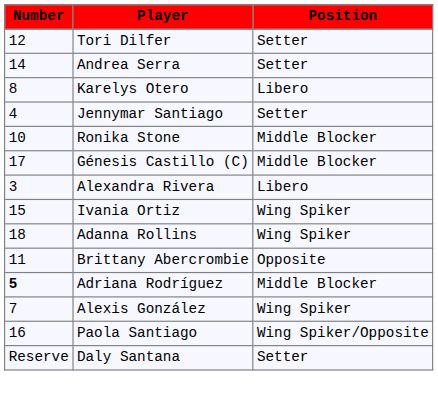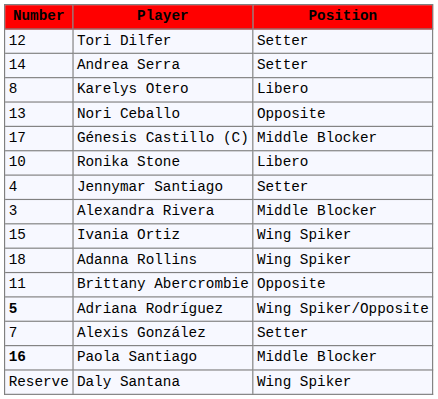+ row: (128, 114)
rows swapped: (150, 114) <-> (163, 163)
(317, 139) Middle Blocker -> (283, 163) Libero
(283, 187) Libero -> (317, 212) Middle Blocker
(317, 285) Middle Blocker -> (343, 309) Wing Spiker/Opposite
(304, 309) Wing Spiker -> (283, 333) Setter
(17, 333) normal -> (17, 358) bold
(343, 333) Wing Spiker/Opposite -> (317, 358) Middle Blocker
(283, 358) Setter -> (304, 382) Wing Spiker
